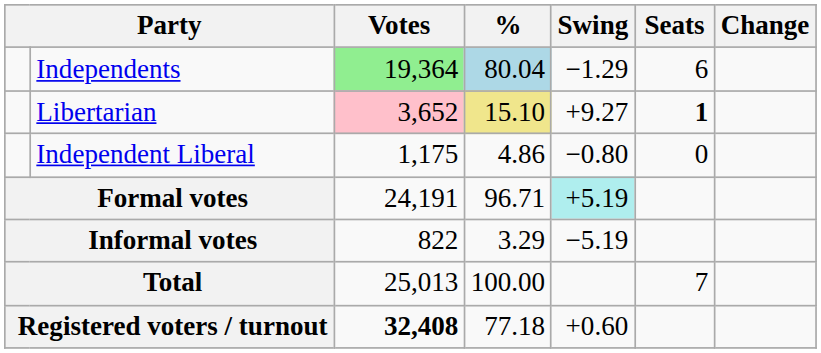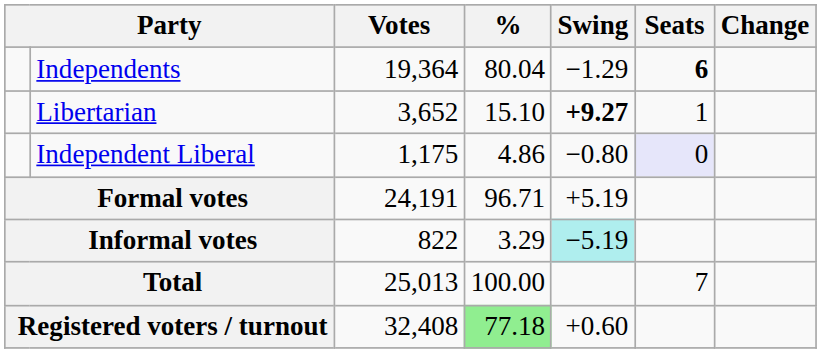(421, 68) lightgreen background -> (421, 68) no background
(515, 68) lightblue background -> (515, 68) no background
(701, 68) normal -> (701, 68) bold
(428, 111) pink background -> (428, 111) no background
(515, 111) khaki background -> (515, 111) no background
(597, 111) normal -> (597, 111) bold
(701, 111) bold -> (701, 111) normal
(701, 154) no background -> (701, 154) lavender background
(597, 197) paleturquoise background -> (597, 197) no background
(597, 240) no background -> (597, 240) paleturquoise background
(421, 326) bold -> (421, 326) normal
(515, 326) no background -> (515, 326) lightgreen background
